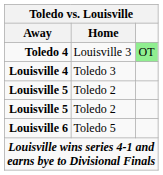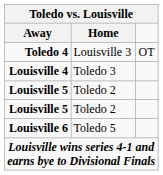(147, 52) lightgreen background -> (147, 52) no background
